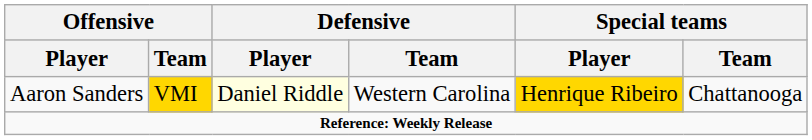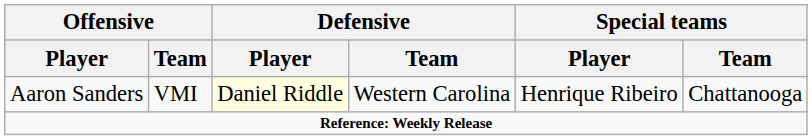(176, 93) gold background -> (176, 93) no background
(599, 93) gold background -> (599, 93) no background
